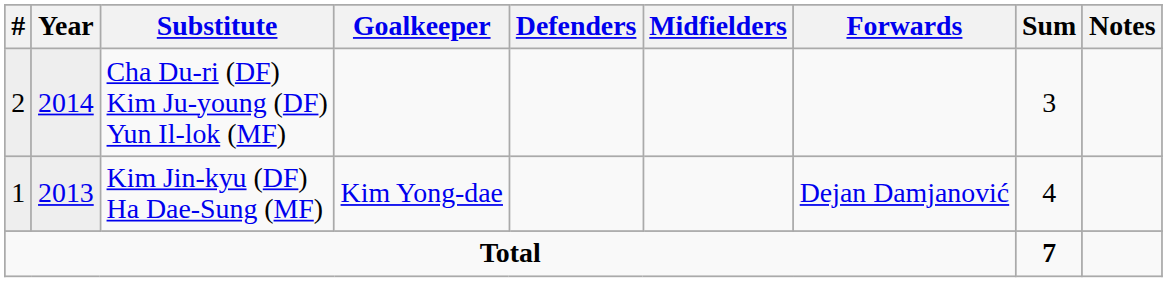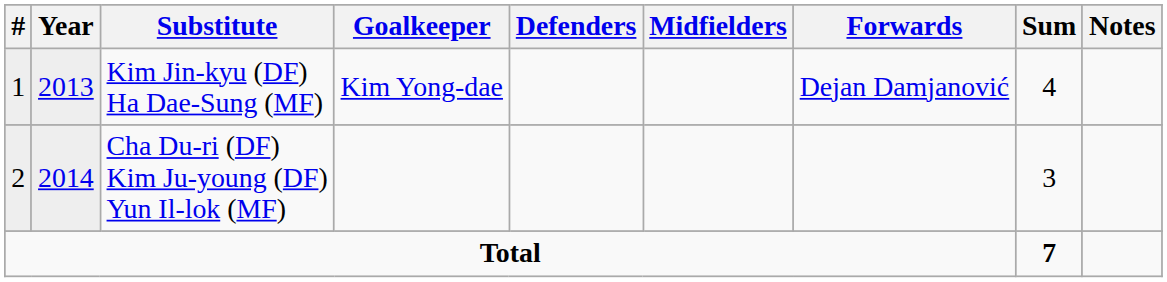rows swapped: (215, 193) <-> (217, 102)
